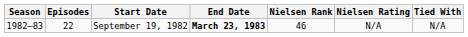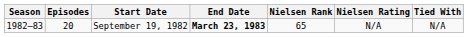(68, 26) 22 -> (68, 26) 20
(301, 26) 46 -> (301, 26) 65
